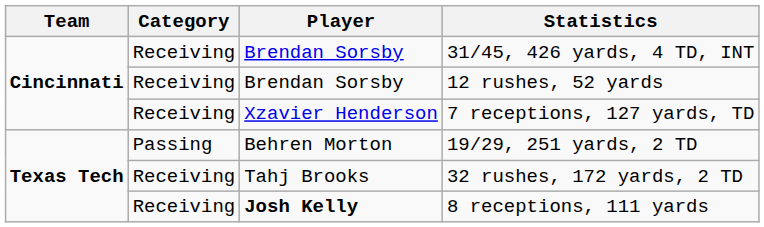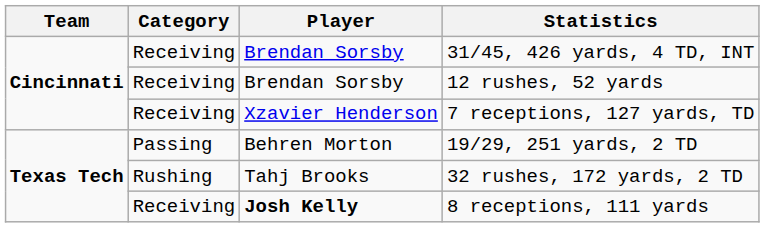(184, 176) Receiving -> (173, 176) Rushing
